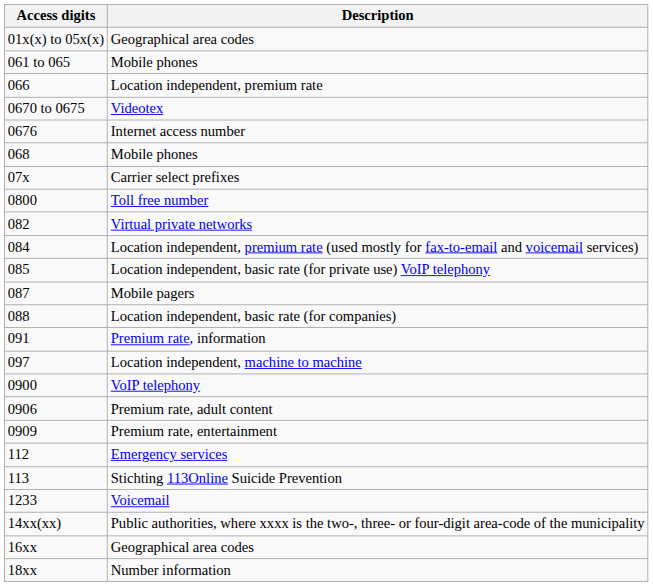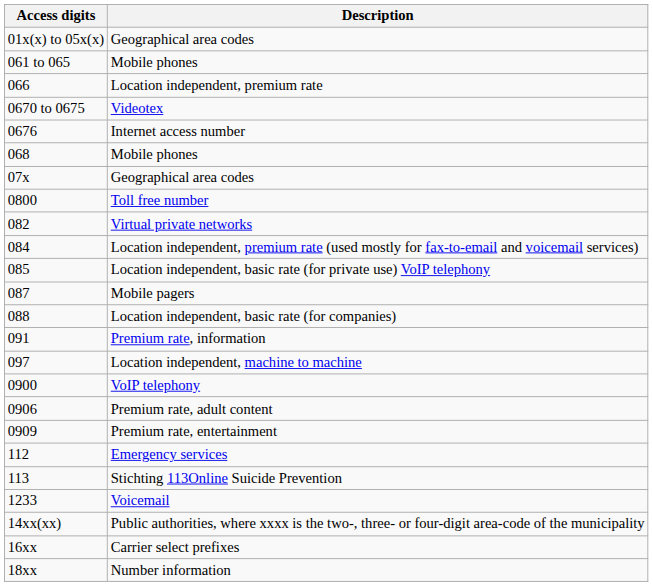(175, 177) Carrier select prefixes -> (182, 177) Geographical area codes
(182, 547) Geographical area codes -> (175, 547) Carrier select prefixes
